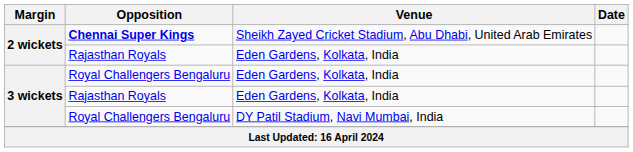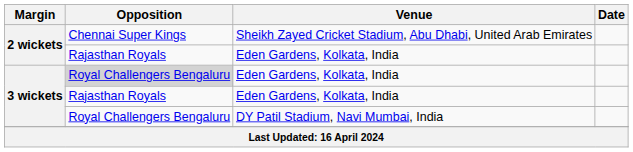(131, 35) bold -> (127, 35) normal
(149, 76) no background -> (149, 76) lightgrey background
